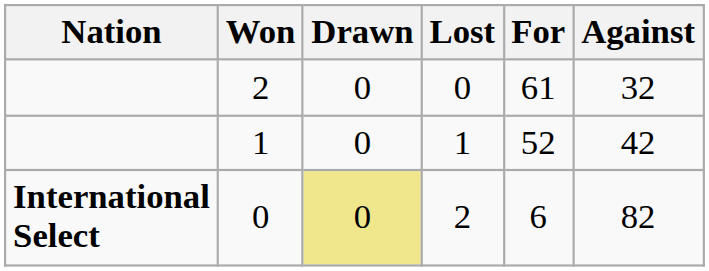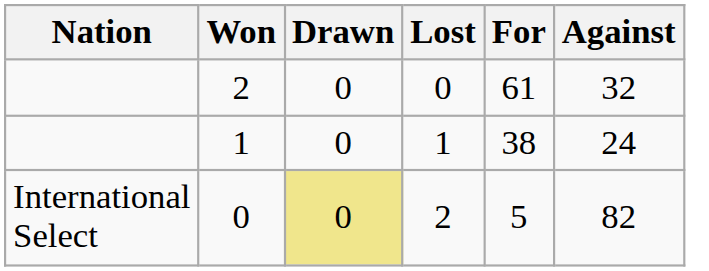(538, 142) 52 -> (519, 142) 38
(638, 142) 42 -> (619, 142) 24
(111, 216) bold -> (102, 216) normal
(538, 216) 6 -> (519, 216) 5
